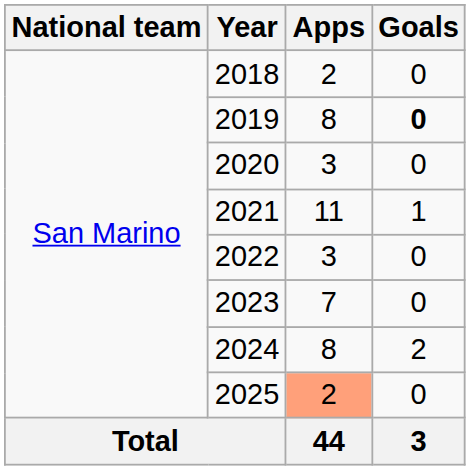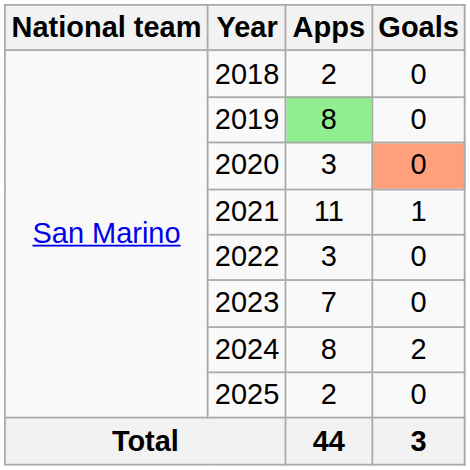(329, 119) no background -> (329, 119) lightgreen background
(419, 119) bold -> (419, 119) normal
(419, 165) no background -> (419, 165) lightsalmon background
(329, 394) lightsalmon background -> (329, 394) no background
